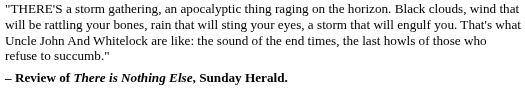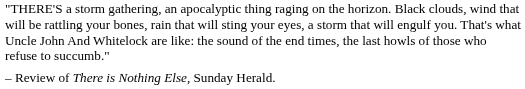(146, 78) bold -> (140, 78) normal
